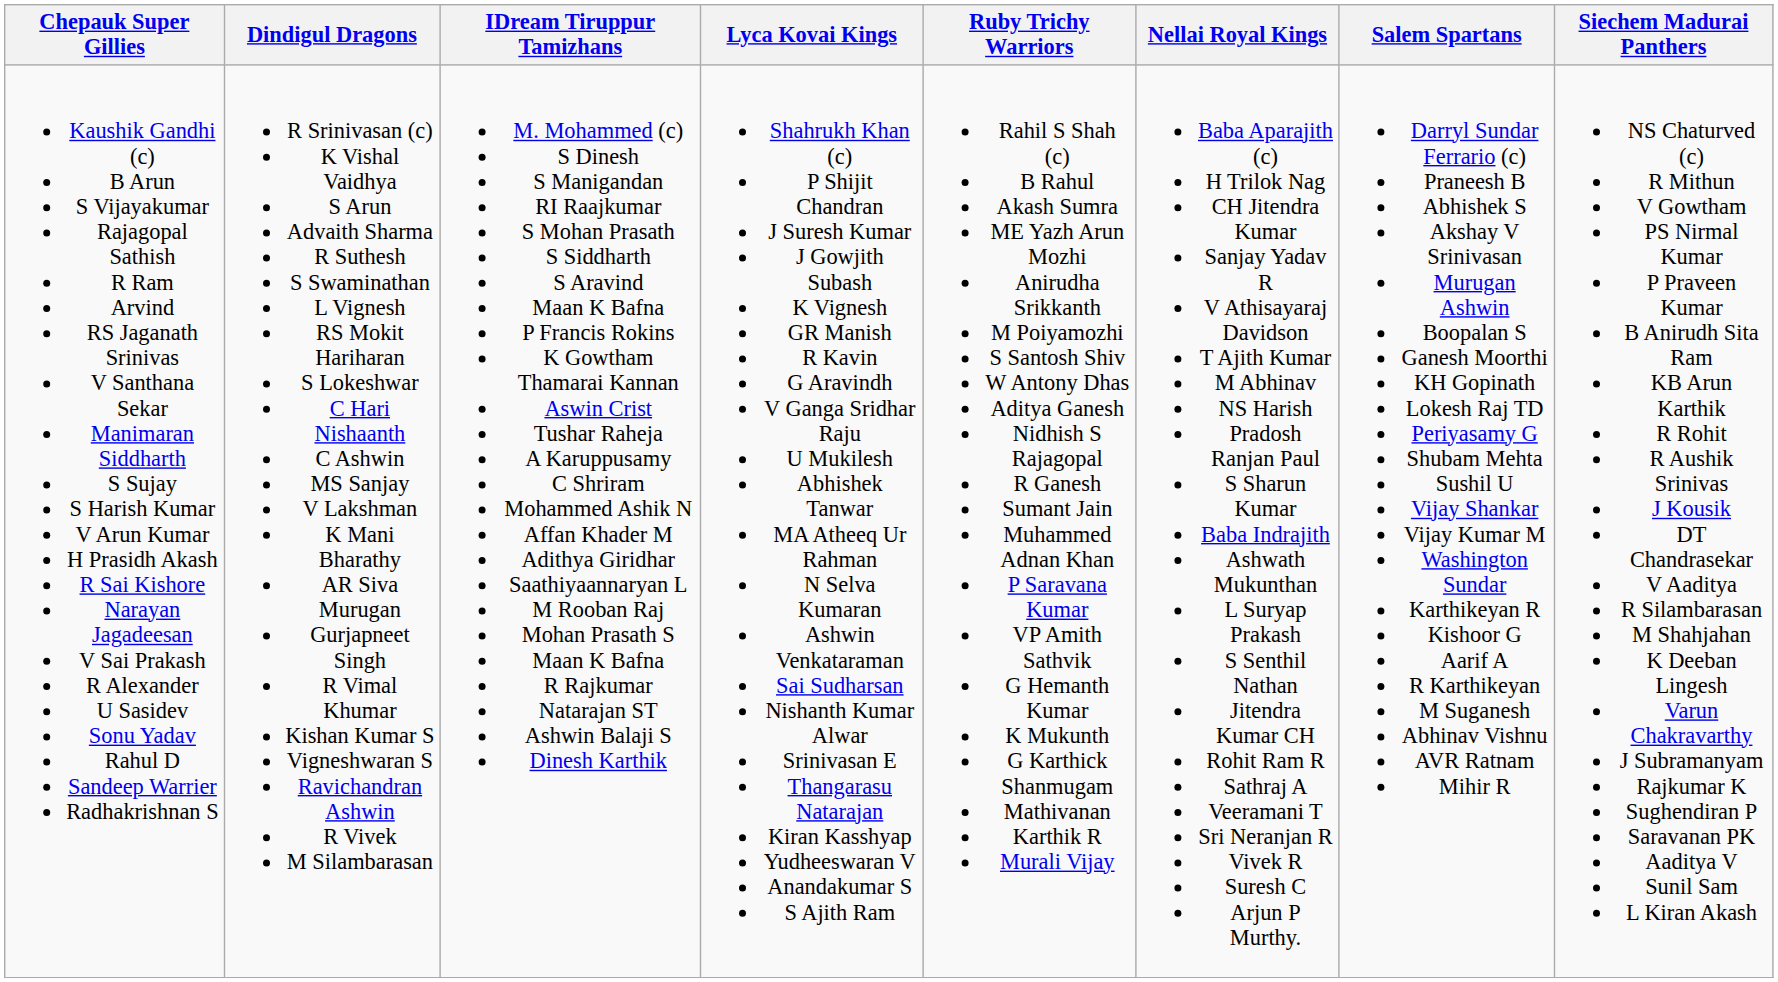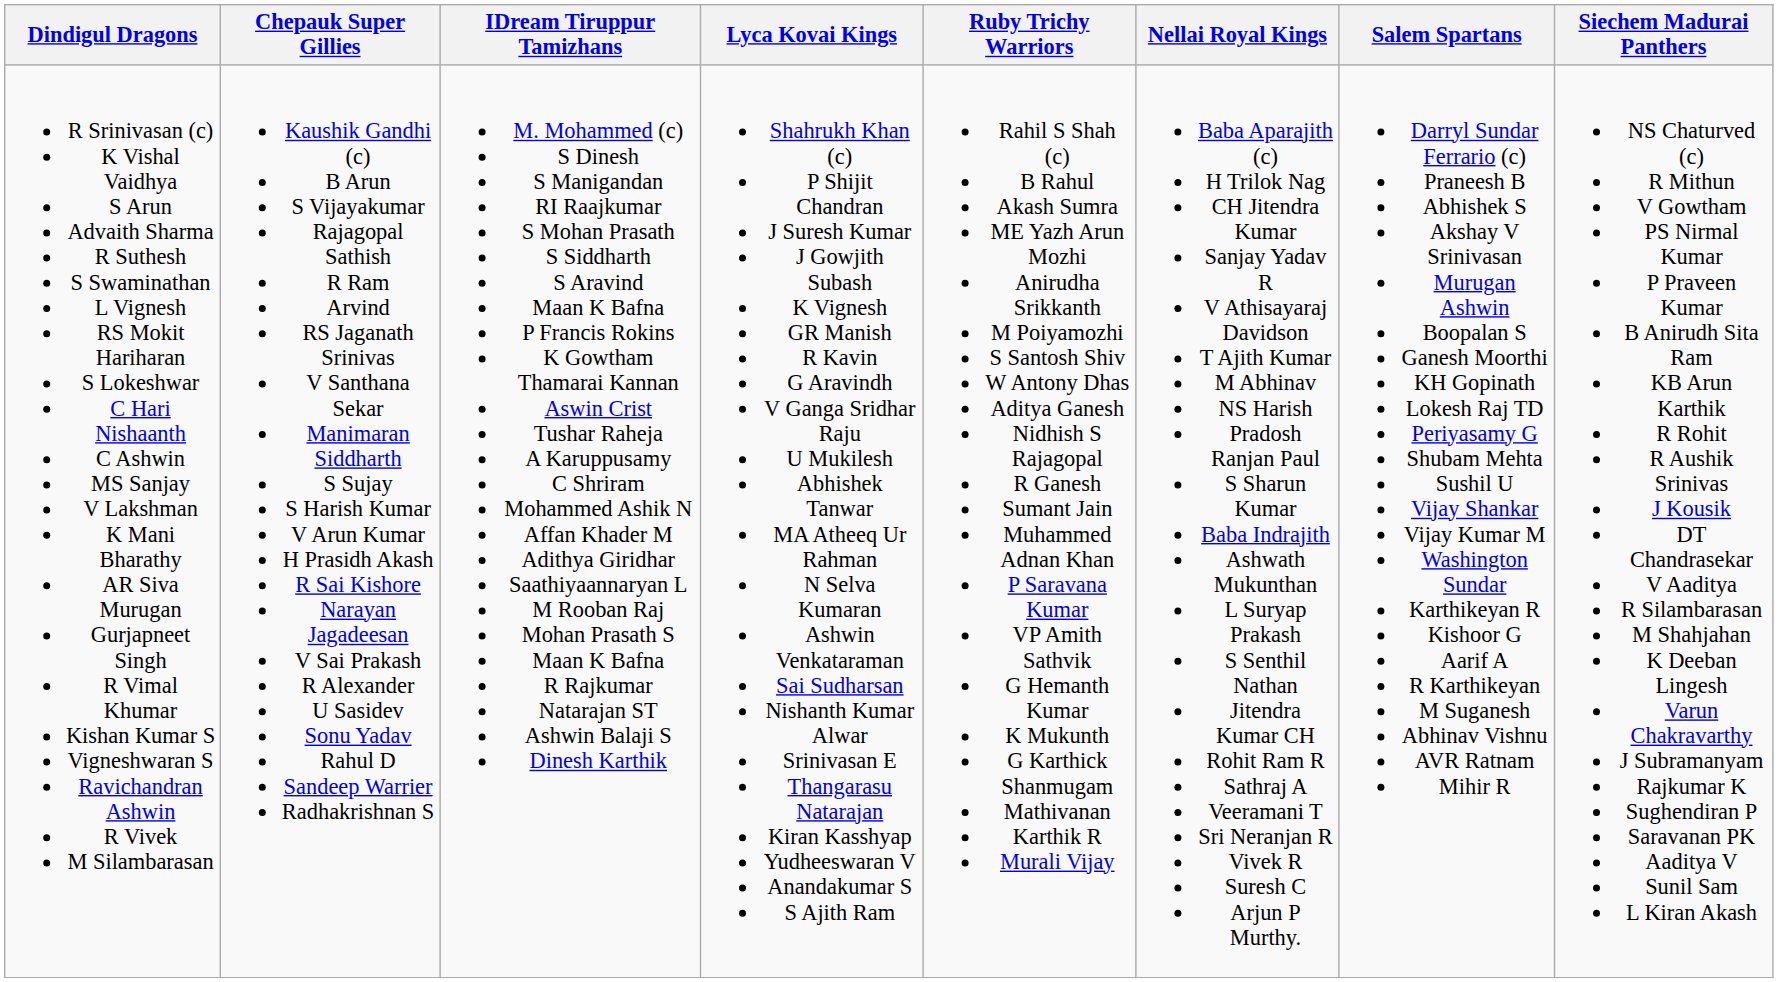columns swapped: (114, 34) <-> (332, 34)
